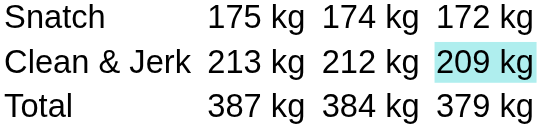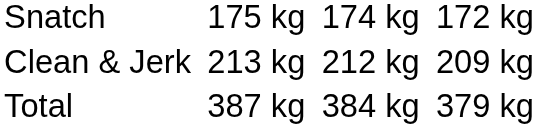(485, 61) paleturquoise background -> (485, 61) no background
